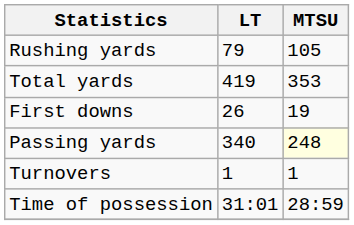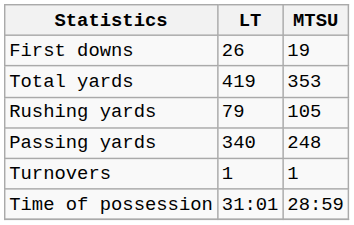rows swapped: (71, 112) <-> (83, 51)
(304, 143) lightyellow background -> (304, 143) no background
